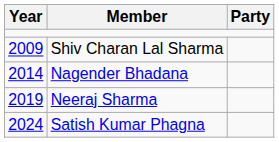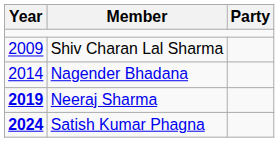(26, 99) normal -> (26, 99) bold
(26, 124) normal -> (26, 124) bold
